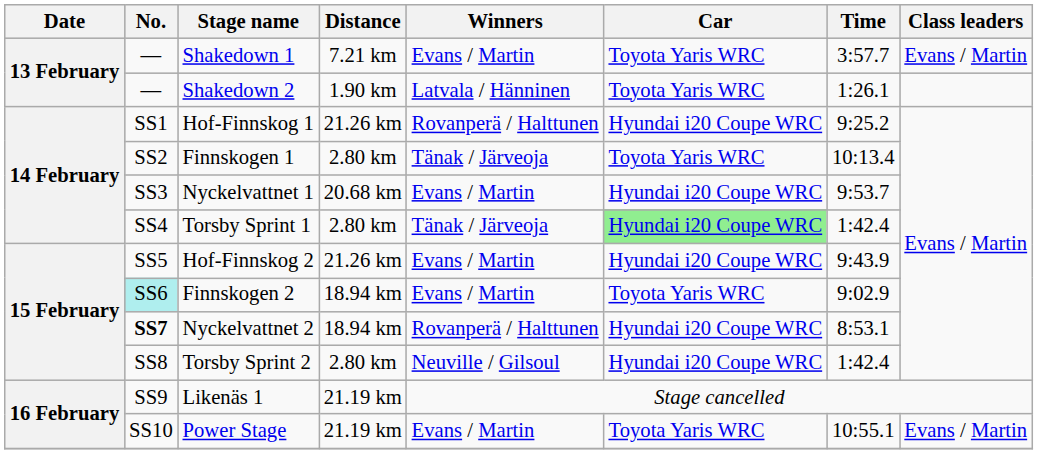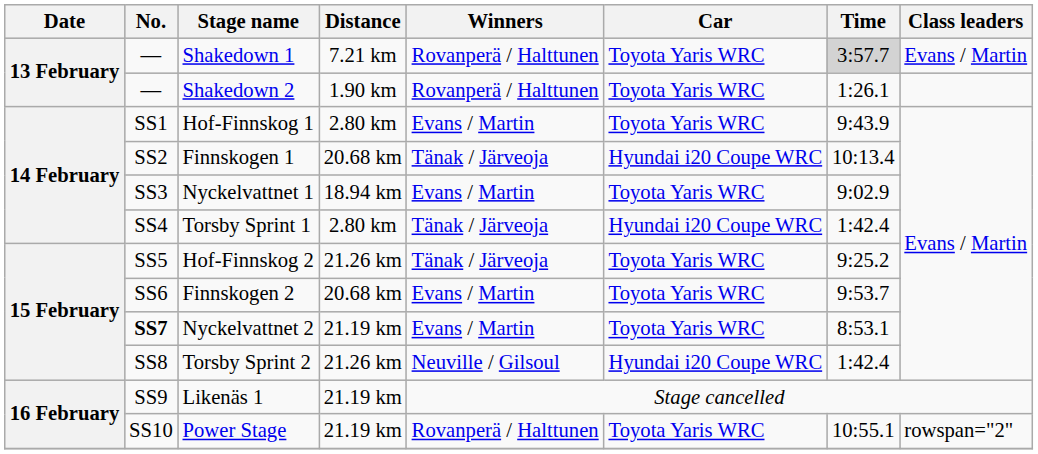(473, 55) Evans / Martin -> (505, 55) Rovanperä / Halttunen
(863, 55) no background -> (863, 55) lightgrey background
(491, 89) Latvala / Hänninen -> (505, 89) Rovanperä / Halttunen
(363, 123) 21.26 km -> (363, 123) 2.80 km
(505, 123) Rovanperä / Halttunen -> (473, 123) Evans / Martin
(715, 123) Hyundai i20 Coupe WRC -> (686, 123) Toyota Yaris WRC
(863, 123) 9:25.2 -> (863, 123) 9:43.9
(363, 157) 2.80 km -> (363, 157) 20.68 km
(686, 157) Toyota Yaris WRC -> (715, 157) Hyundai i20 Coupe WRC
(363, 191) 20.68 km -> (363, 191) 18.94 km
(715, 191) Hyundai i20 Coupe WRC -> (686, 191) Toyota Yaris WRC
(863, 191) 9:53.7 -> (863, 191) 9:02.9
(715, 225) lightgreen background -> (715, 225) no background
(473, 259) Evans / Martin -> (480, 259) Tänak / Järveoja
(715, 259) Hyundai i20 Coupe WRC -> (686, 259) Toyota Yaris WRC
(863, 259) 9:43.9 -> (863, 259) 9:25.2
(151, 293) paleturquoise background -> (151, 293) no background
(363, 293) 18.94 km -> (363, 293) 20.68 km
(863, 293) 9:02.9 -> (863, 293) 9:53.7
(363, 328) 18.94 km -> (363, 328) 21.19 km
(505, 328) Rovanperä / Halttunen -> (473, 328) Evans / Martin
(715, 328) Hyundai i20 Coupe WRC -> (686, 328) Toyota Yaris WRC
(363, 362) 2.80 km -> (363, 362) 21.26 km
(473, 430) Evans / Martin -> (505, 430) Rovanperä / Halttunen
(966, 430) Evans / Martin -> (959, 430) rowspan="2"
